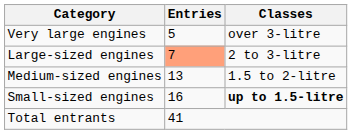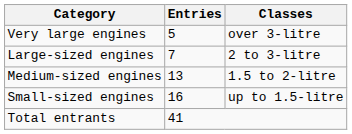(172, 57) lightsalmon background -> (172, 57) no background
(286, 98) bold -> (286, 98) normal
